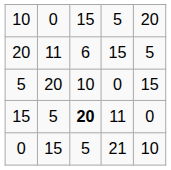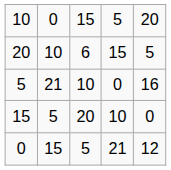(53, 52) 11 -> (53, 52) 10
(53, 84) 20 -> (53, 84) 21
(150, 84) 15 -> (150, 84) 16
(85, 116) bold -> (85, 116) normal
(118, 116) 11 -> (118, 116) 10
(150, 149) 10 -> (150, 149) 12
